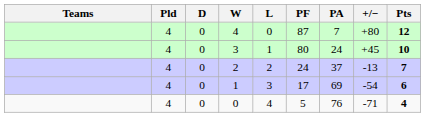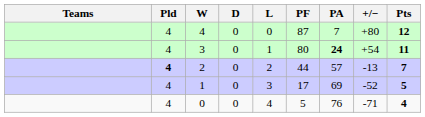columns swapped: (236, 13) <-> (202, 13)
(337, 49) normal -> (337, 49) bold
(370, 49) +45 -> (370, 49) +54
(404, 49) 10 -> (404, 49) 11
(168, 67) normal -> (168, 67) bold
(303, 67) 24 -> (303, 67) 44
(337, 67) 37 -> (337, 67) 57
(370, 85) -54 -> (370, 85) -52
(404, 85) 6 -> (404, 85) 5
